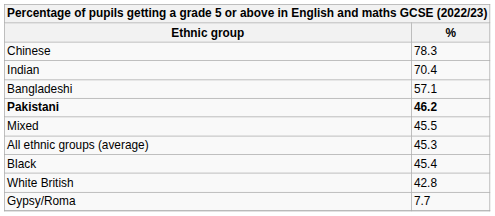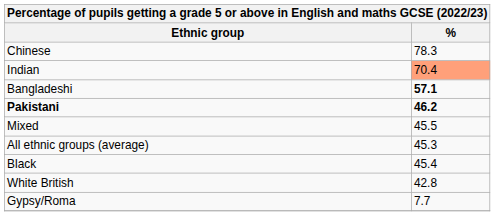(425, 70) no background -> (425, 70) lightsalmon background
(425, 88) normal -> (425, 88) bold
